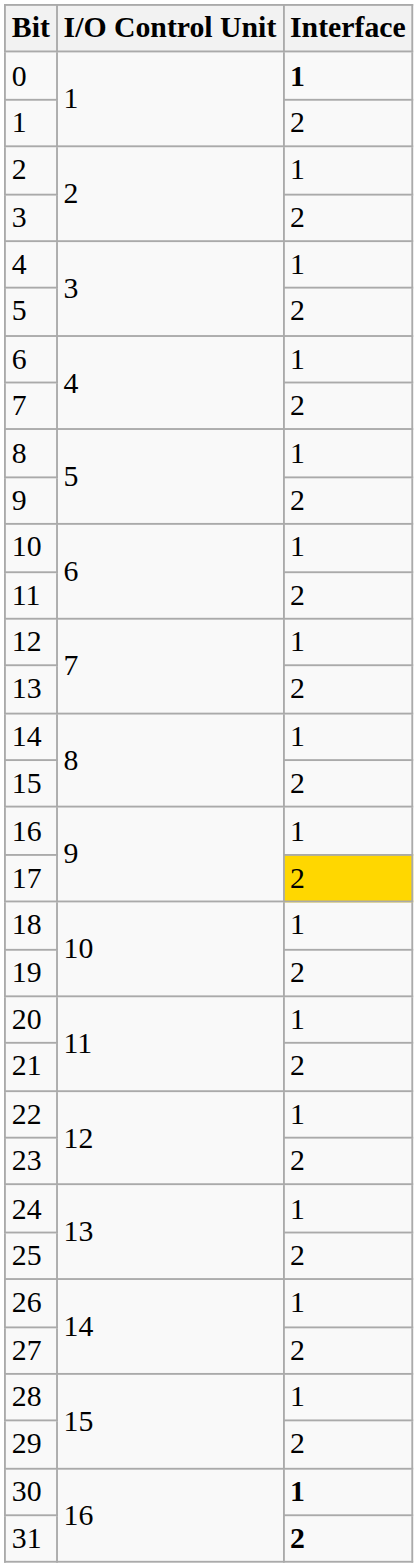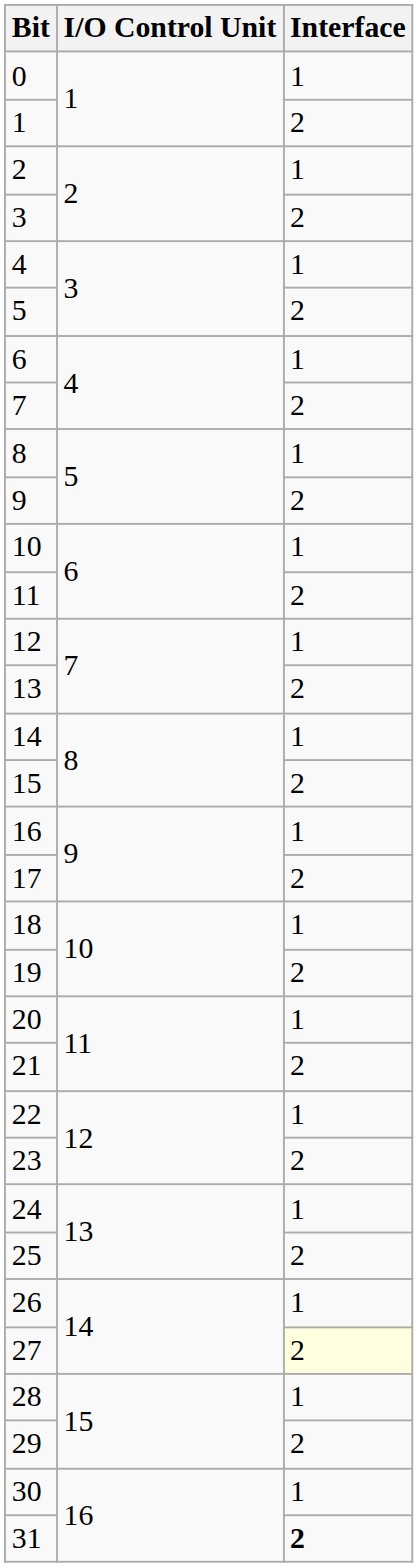(297, 75) bold -> (297, 75) normal
(297, 877) gold background -> (297, 877) no background
(297, 1349) no background -> (297, 1349) lightyellow background
(297, 1491) bold -> (297, 1491) normal
